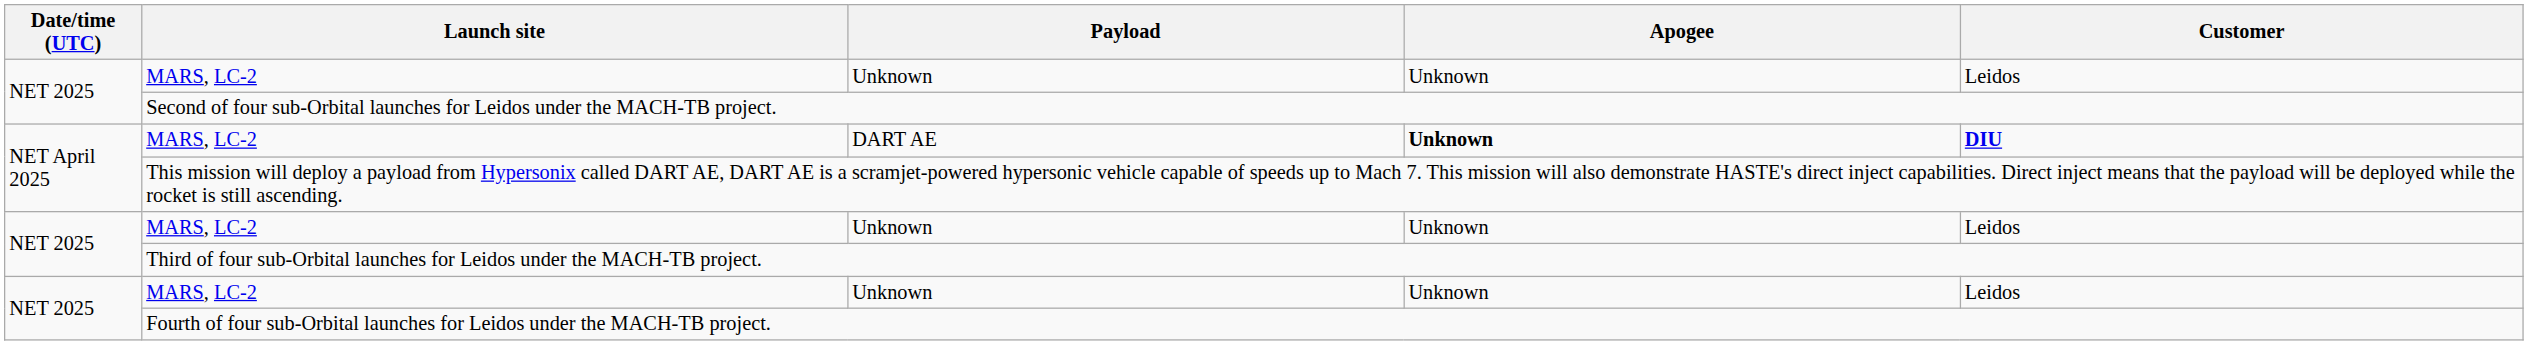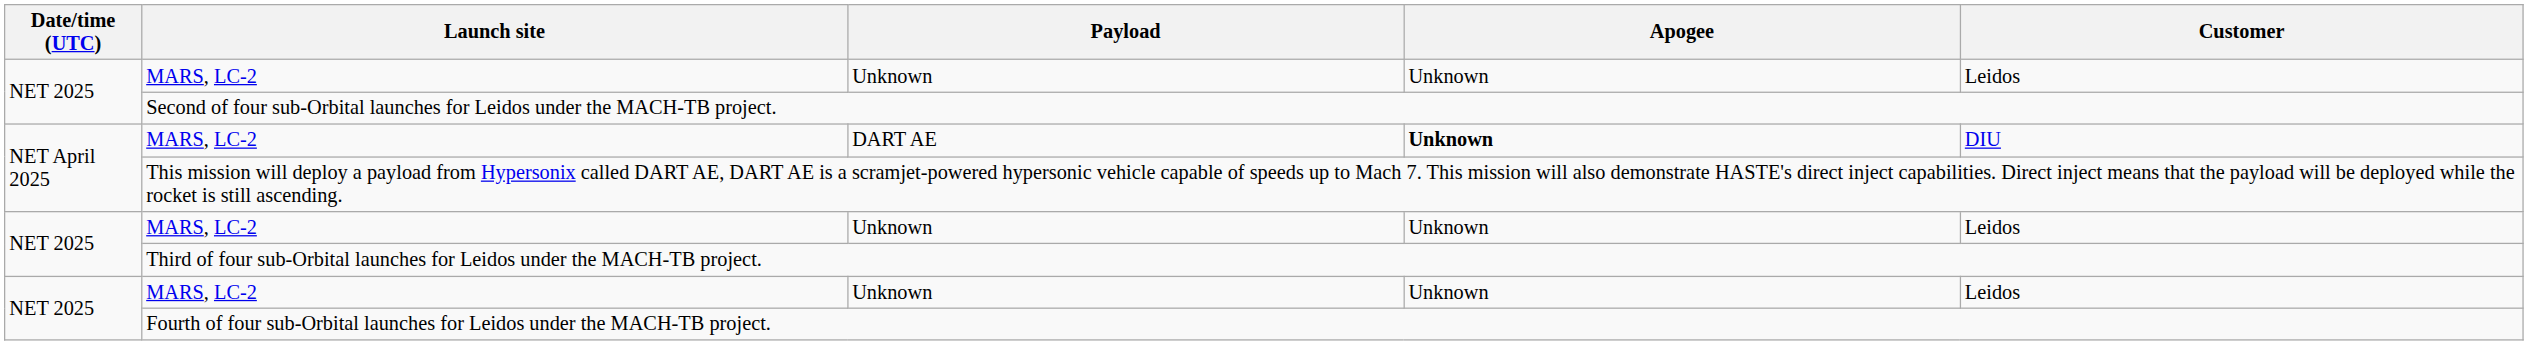(1983, 140) bold -> (1983, 140) normal
